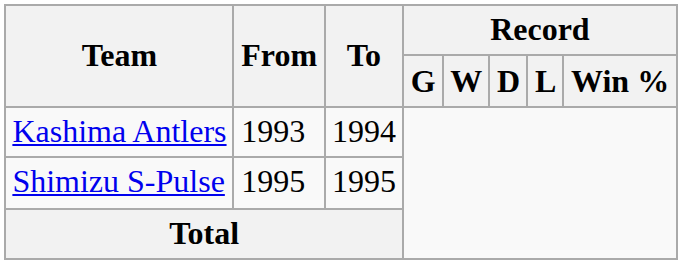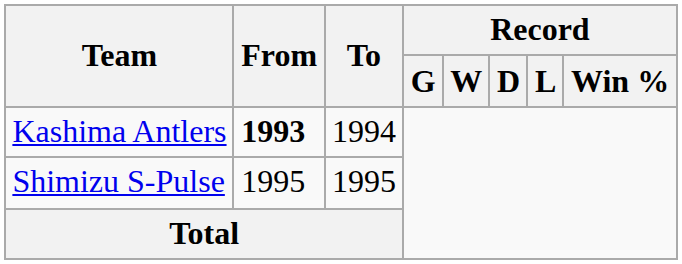(273, 131) normal -> (273, 131) bold
